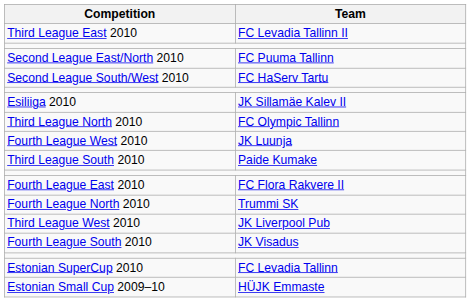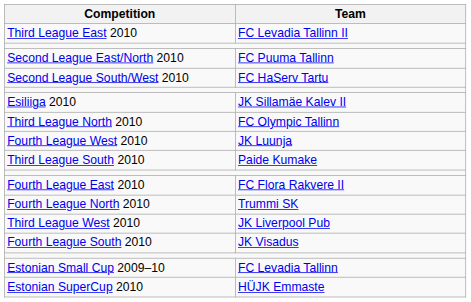(75, 267) Estonian SuperCup 2010 -> (86, 267) Estonian Small Cup 2009–10
(86, 287) Estonian Small Cup 2009–10 -> (75, 287) Estonian SuperCup 2010
